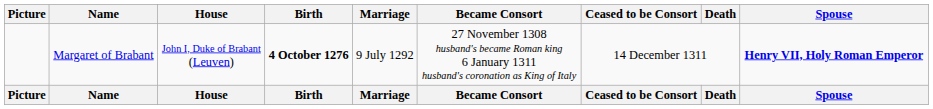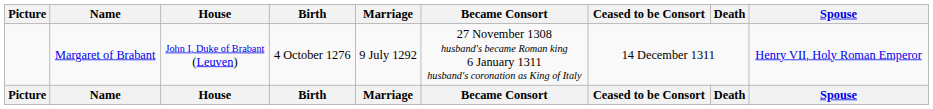(309, 54) bold -> (312, 54) normal
(834, 54) bold -> (839, 54) normal
